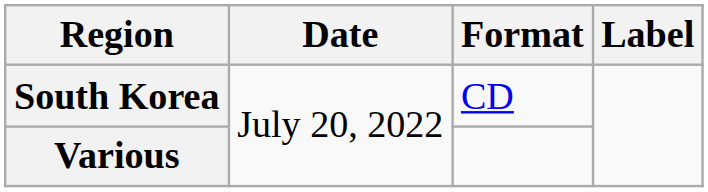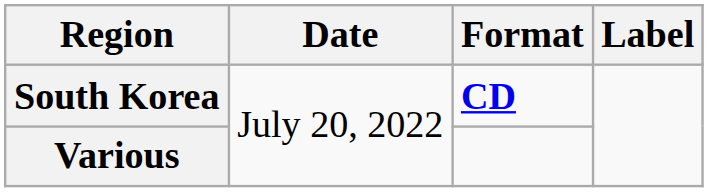(487, 95) normal -> (488, 95) bold
